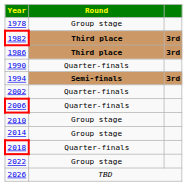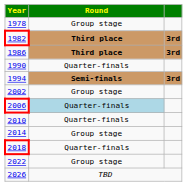(96, 91) Quarter-finals -> (96, 91) Group stage
(97, 105) no background -> (97, 105) lightblue background
(96, 119) Group stage -> (96, 119) Quarter-finals
